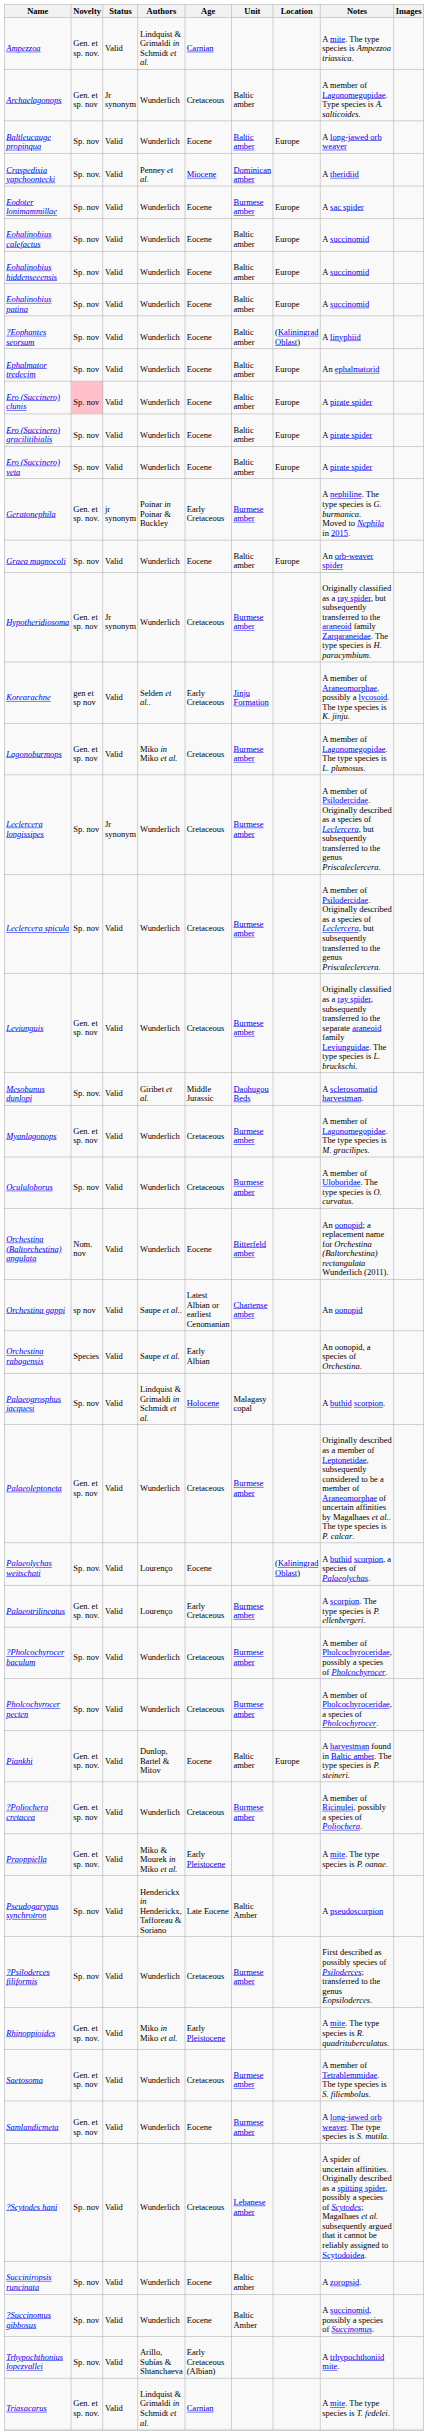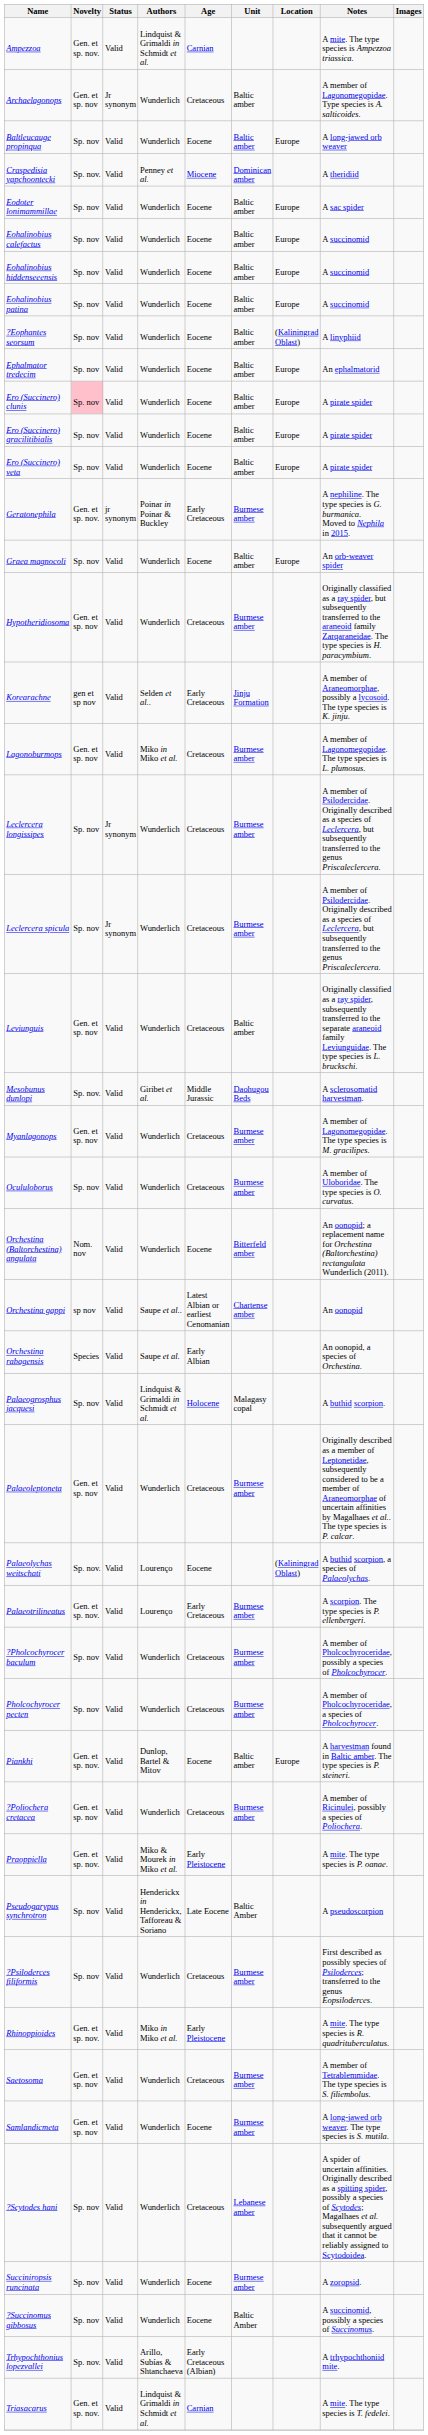(249, 207) Burmese amber -> (244, 207) Baltic amber
(121, 622) Jr synonym -> (114, 622) Valid
(114, 928) Valid -> (121, 928) Jr synonym
(249, 1028) Burmese amber -> (244, 1028) Baltic amber
(244, 2282) Baltic amber -> (249, 2282) Burmese amber
